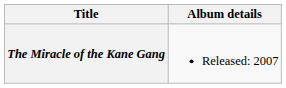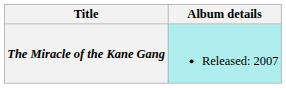(225, 61) no background -> (225, 61) paleturquoise background
